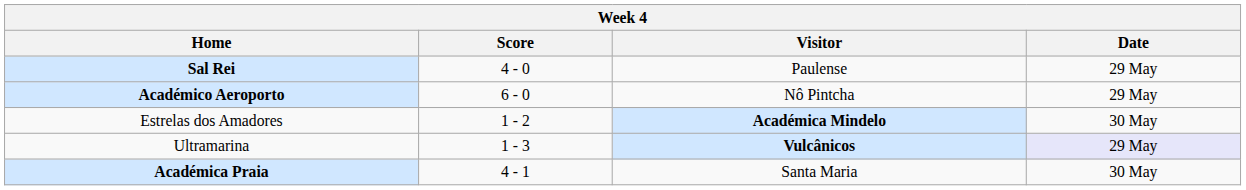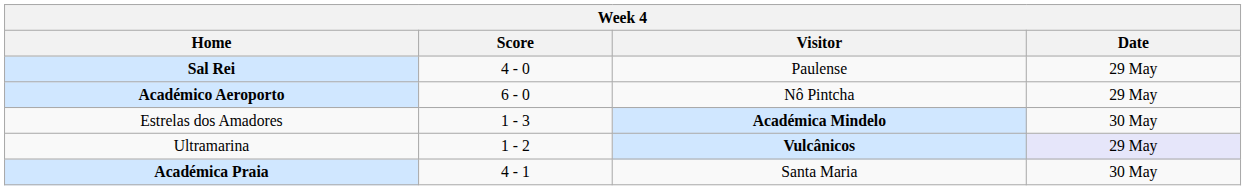(515, 120) 1 - 2 -> (515, 120) 1 - 3
(515, 146) 1 - 3 -> (515, 146) 1 - 2
